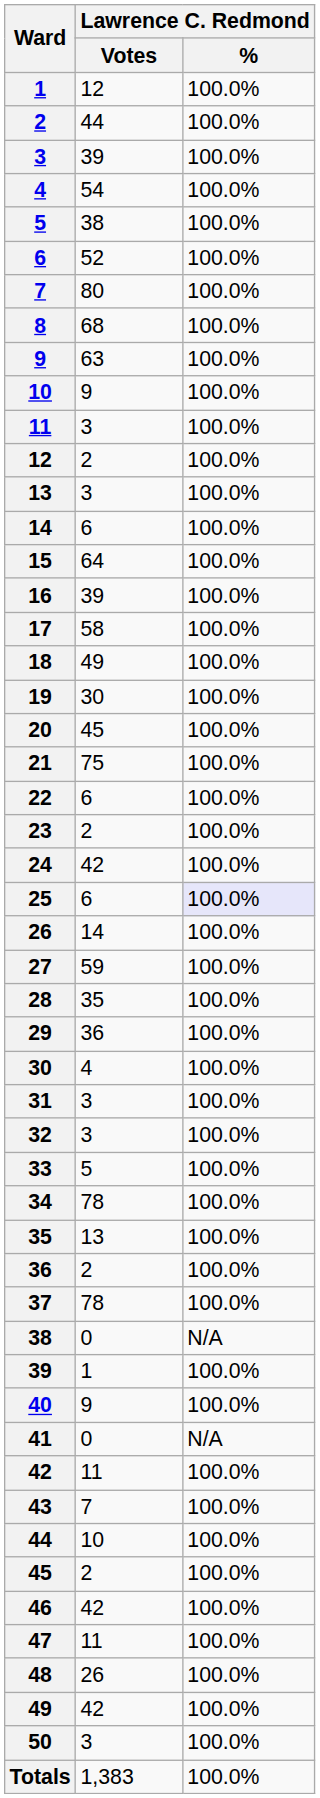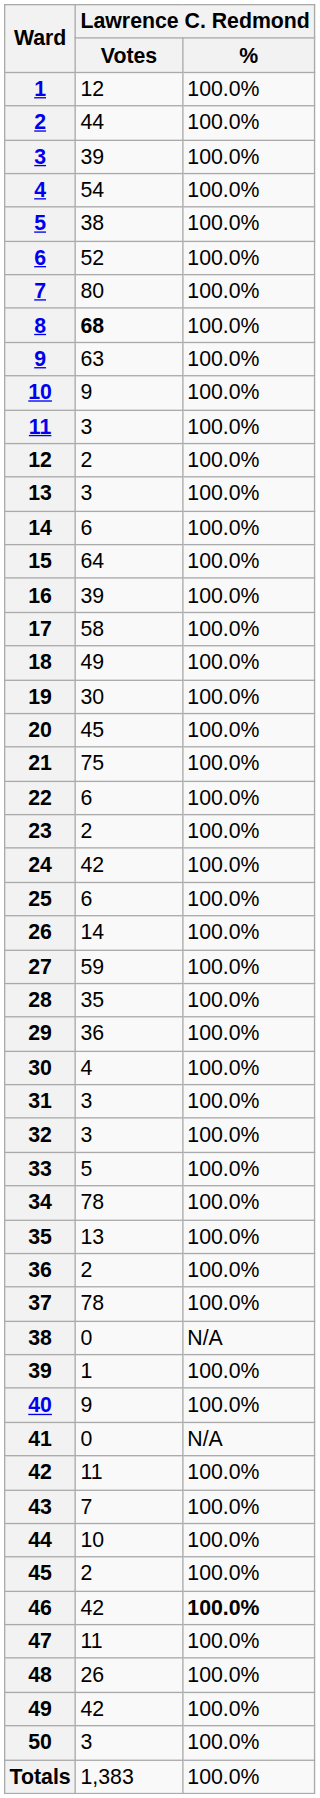(92, 325) normal -> (92, 325) bold
(223, 898) lavender background -> (223, 898) no background
(223, 1607) normal -> (223, 1607) bold
